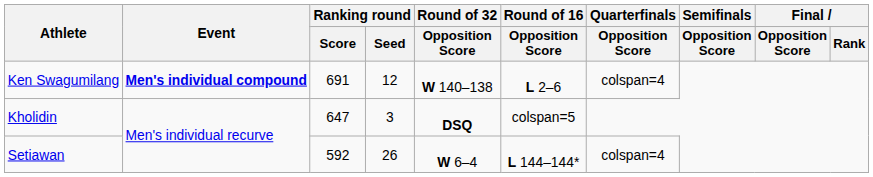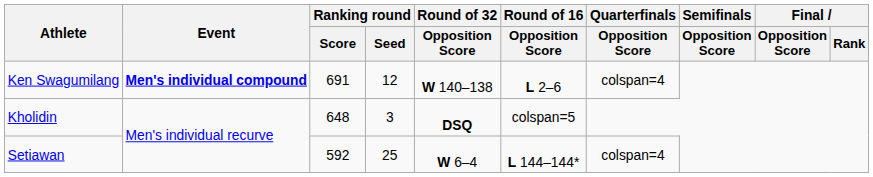(338, 118) 647 -> (338, 118) 648
(390, 155) 26 -> (390, 155) 25
